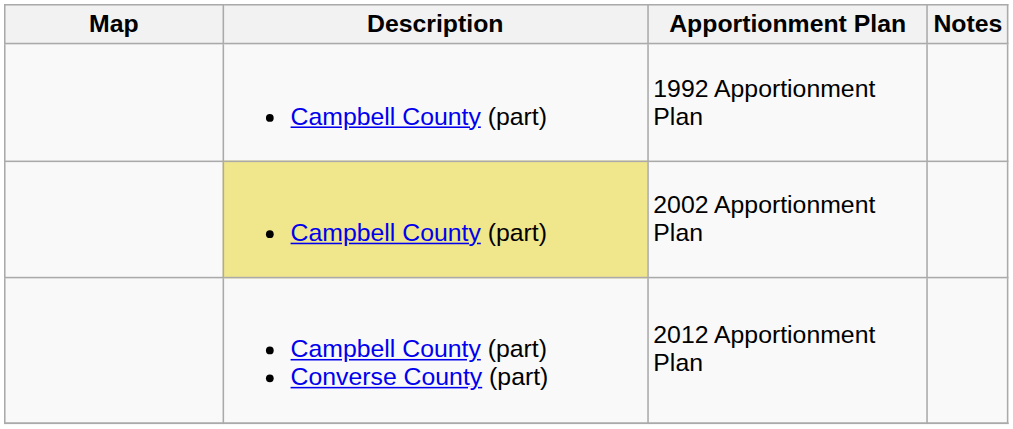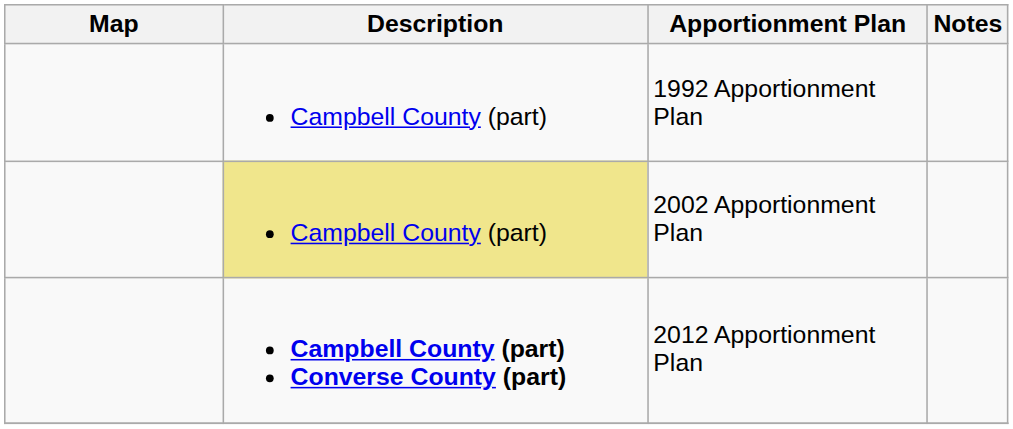(435, 364) normal -> (435, 364) bold
